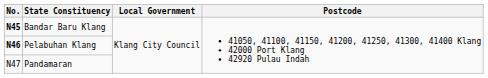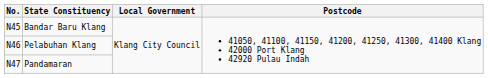(13, 27) bold -> (13, 27) normal
(13, 45) bold -> (13, 45) normal
